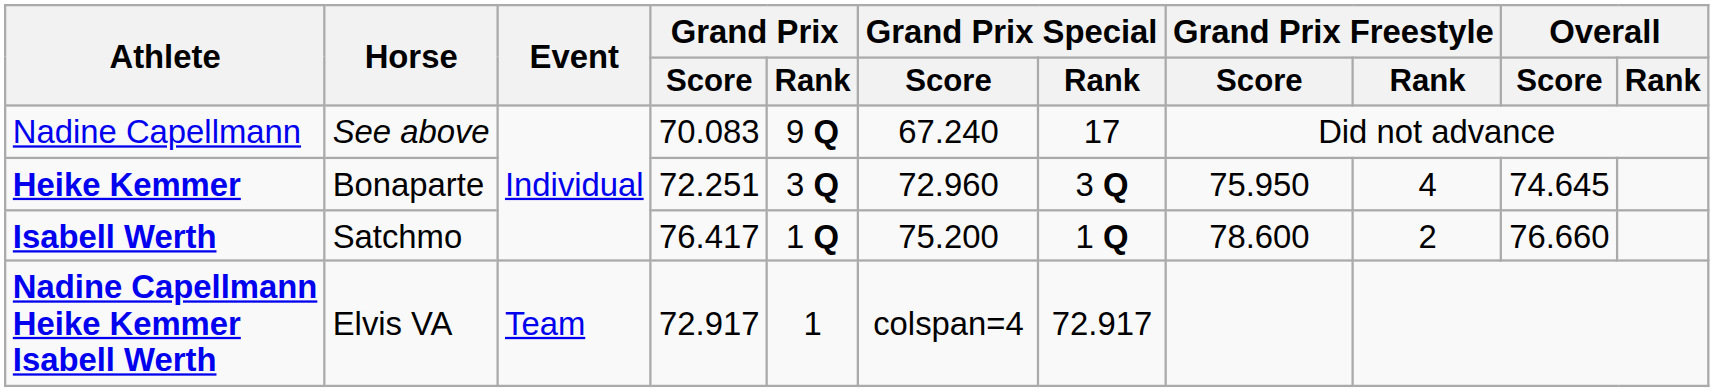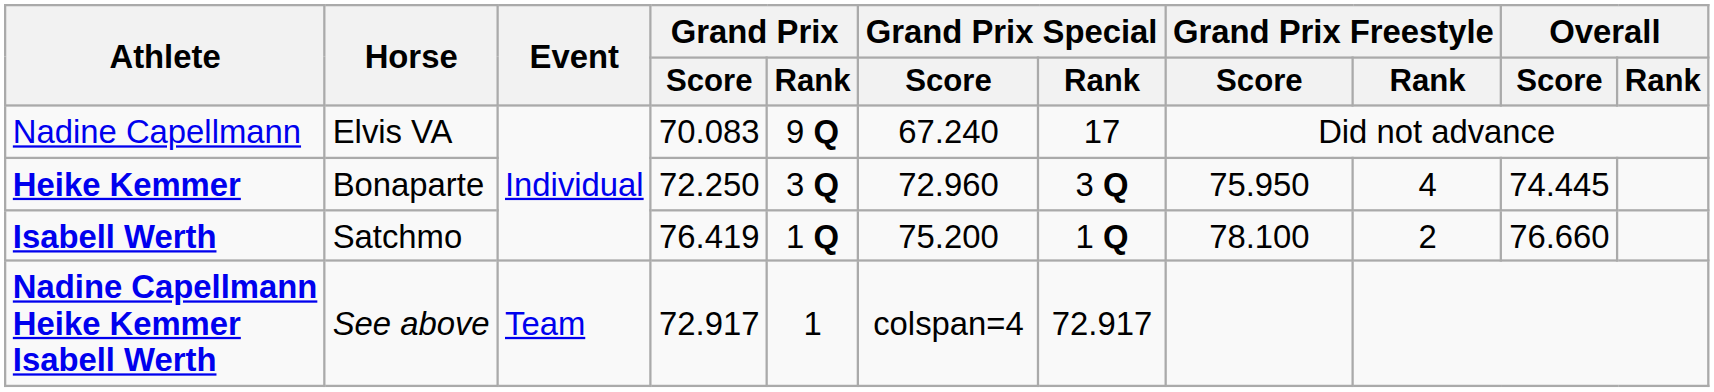(411, 132) See above -> (393, 132) Elvis VA
(709, 184) 72.251 -> (709, 184) 72.250
(1559, 184) 74.645 -> (1559, 184) 74.445
(709, 236) 76.417 -> (709, 236) 76.419
(1259, 236) 78.600 -> (1259, 236) 78.100
(393, 324) Elvis VA -> (411, 324) See above
